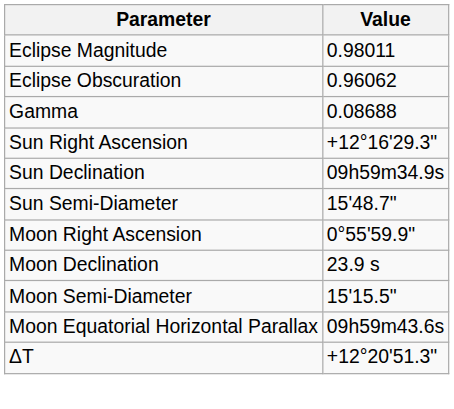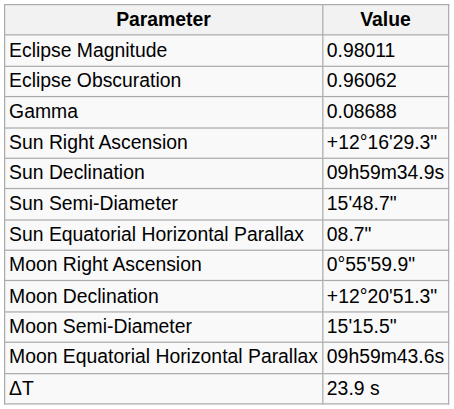+ row: (156, 234)
(353, 265) 23.9 s -> (382, 296) +12°20'51.3"
(382, 357) +12°20'51.3" -> (353, 388) 23.9 s
